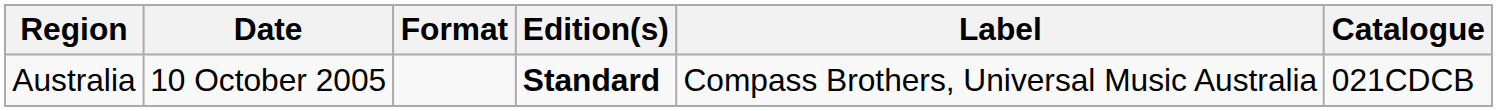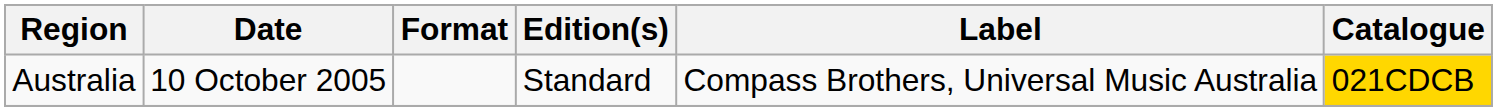(591, 79) bold -> (587, 79) normal
(1403, 79) no background -> (1403, 79) gold background
